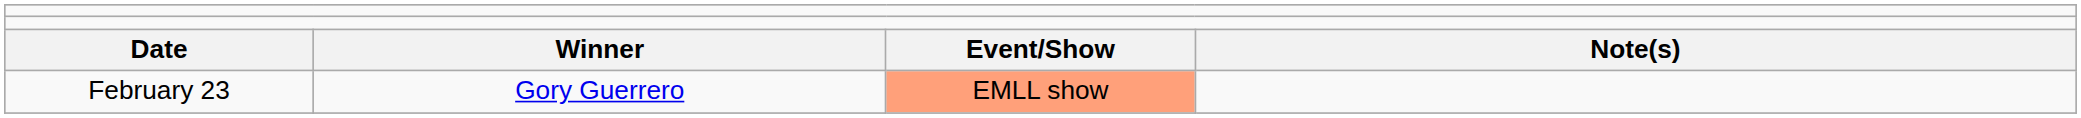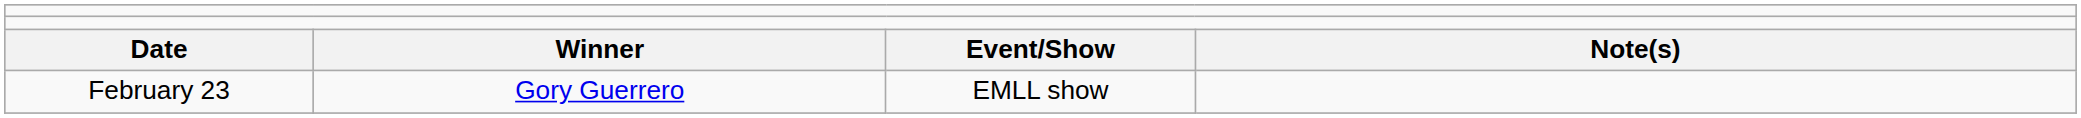(1040, 91) lightsalmon background -> (1040, 91) no background
